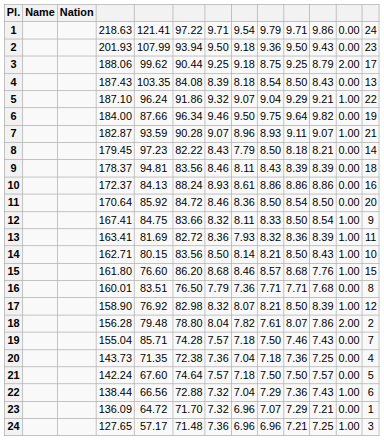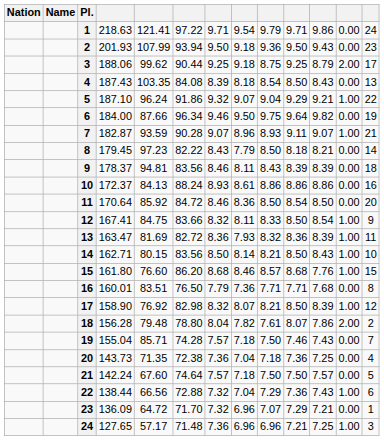columns swapped: (13, 13) <-> (77, 13)
(115, 237) 163.41 -> (115, 237) 163.47
